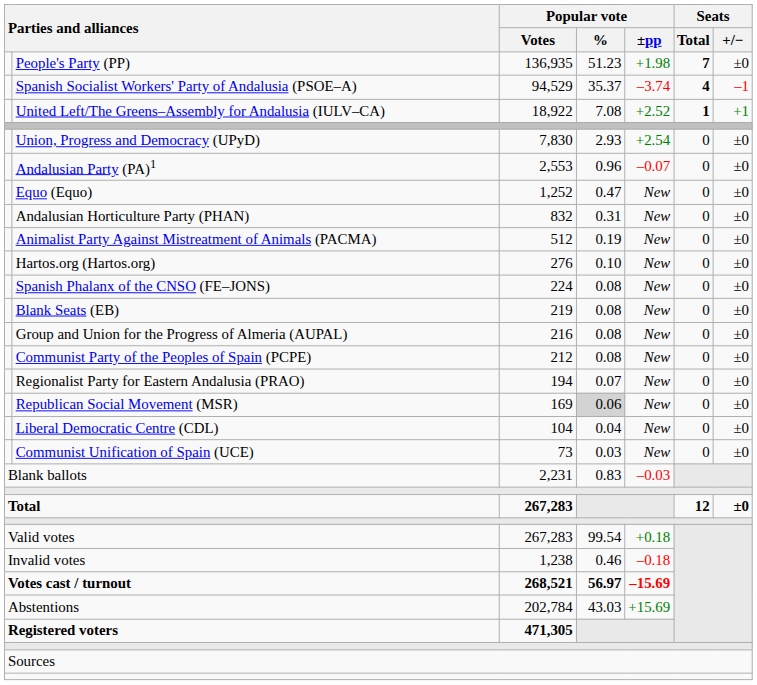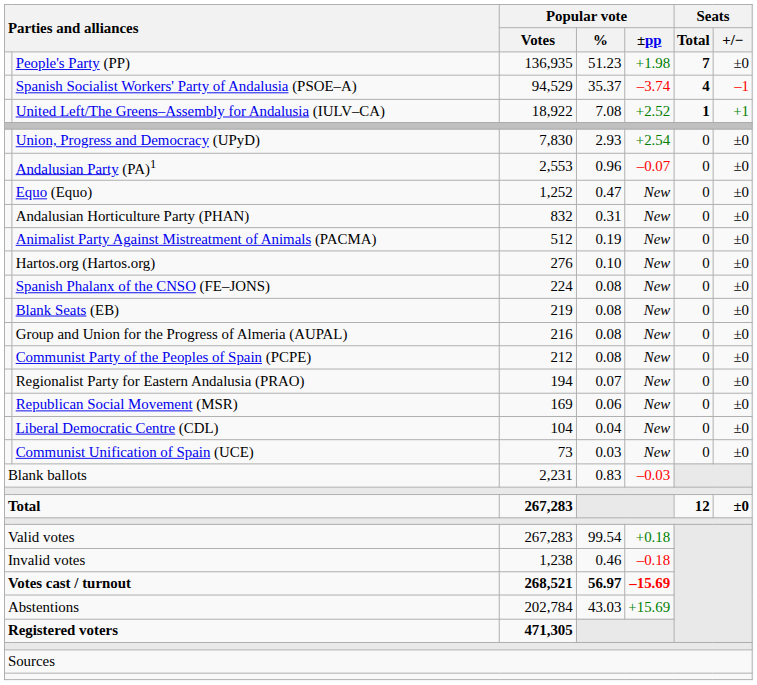(608, 404) lightgrey background -> (608, 404) no background
